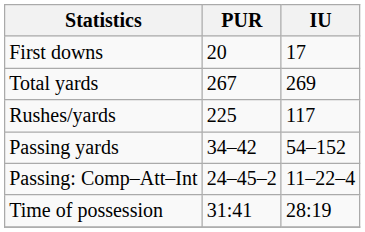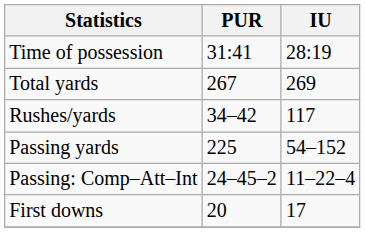rows swapped: (56, 52) <-> (86, 210)
(222, 115) 225 -> (232, 115) 34–42
(232, 147) 34–42 -> (222, 147) 225
